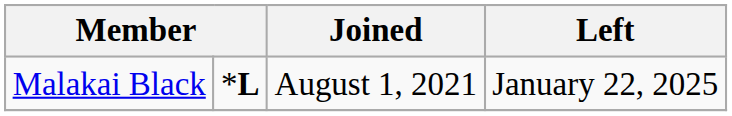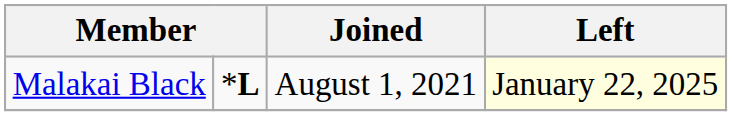(605, 82) no background -> (605, 82) lightyellow background
